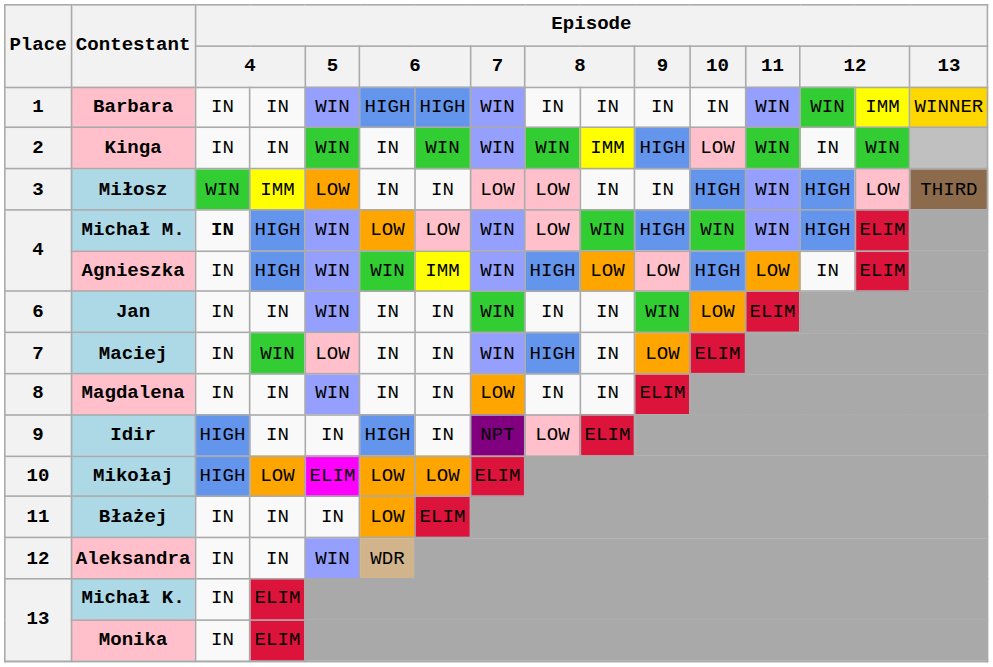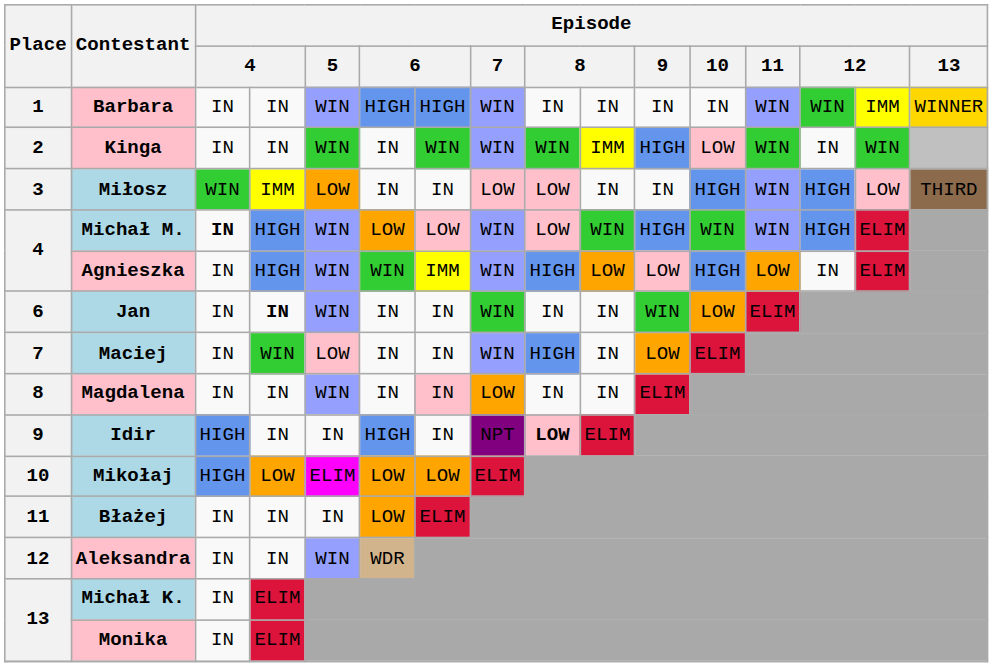(277, 312) normal -> (277, 312) bold
(442, 394) no background -> (442, 394) pink background
(552, 435) normal -> (552, 435) bold
